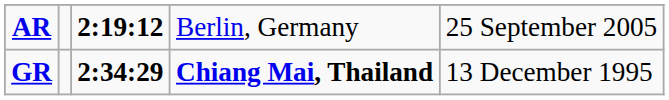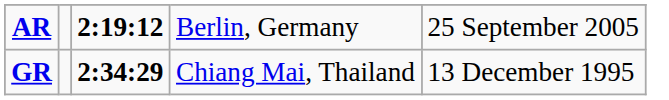(305, 71) bold -> (295, 71) normal
